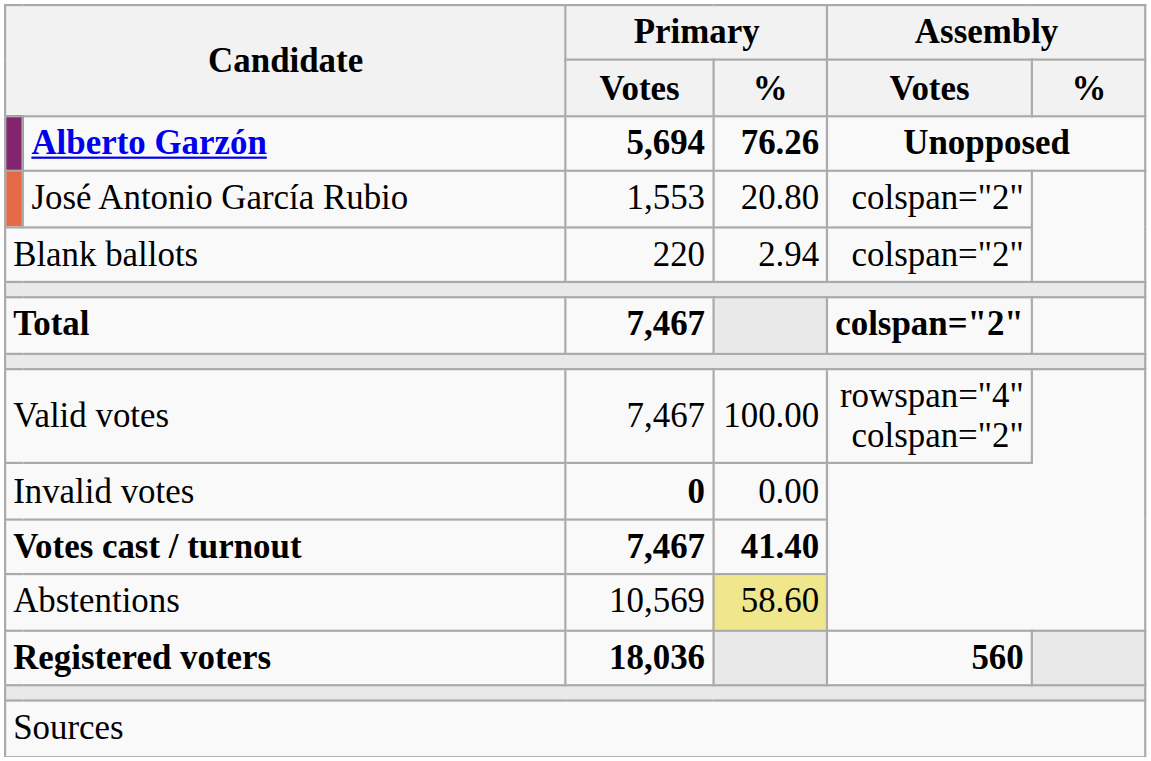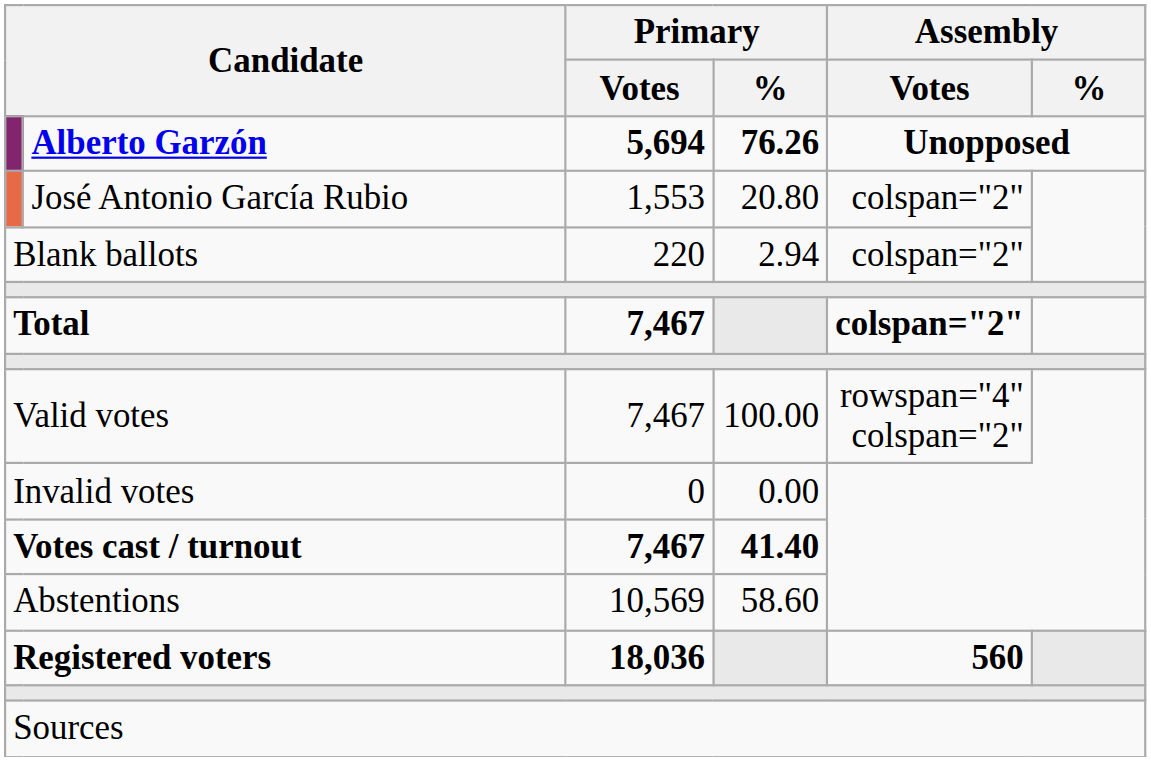(696, 490) bold -> (696, 490) normal
(780, 601) khaki background -> (780, 601) no background
